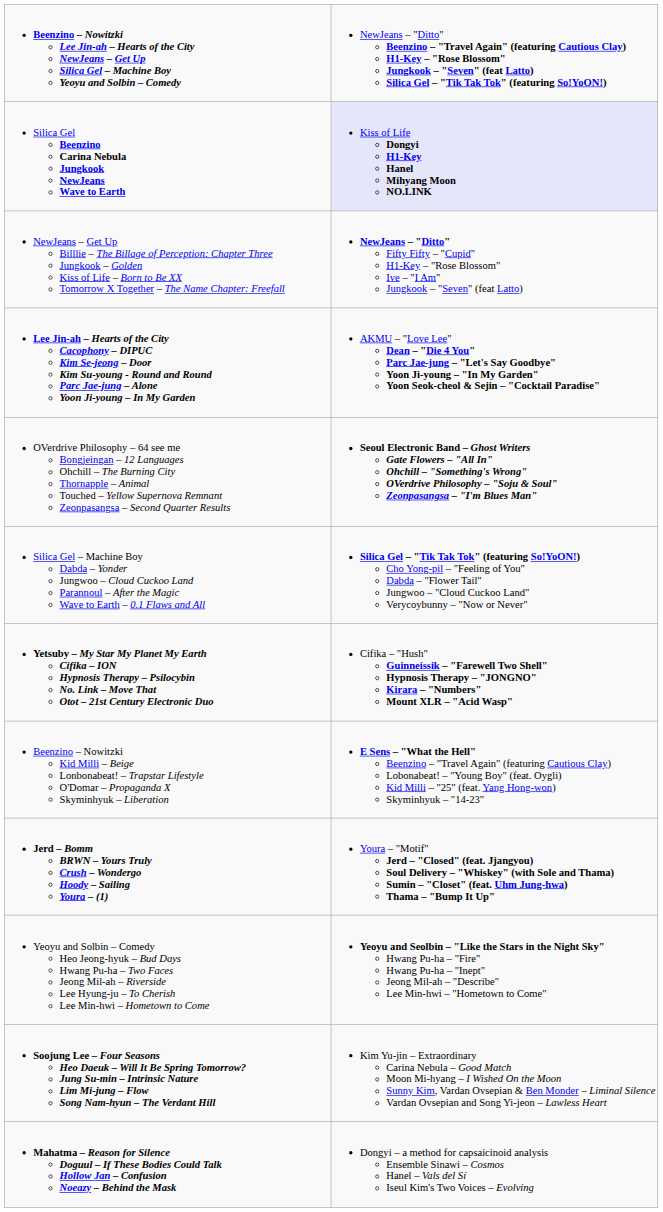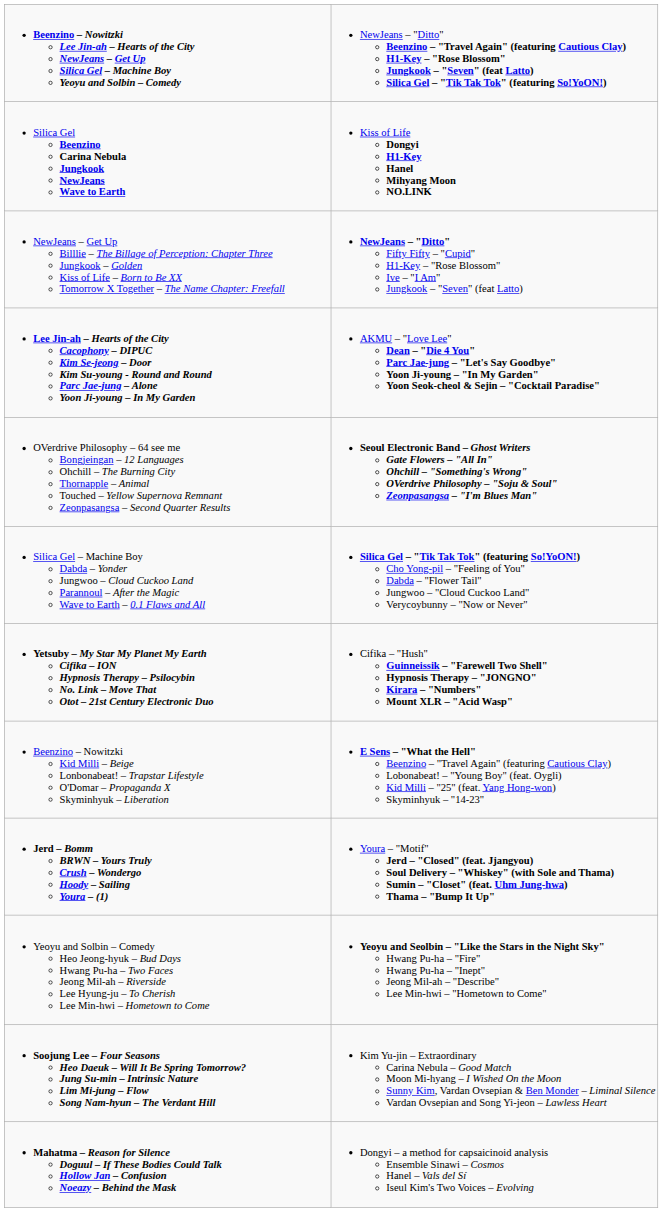(494, 162) lavender background -> (494, 162) no background
